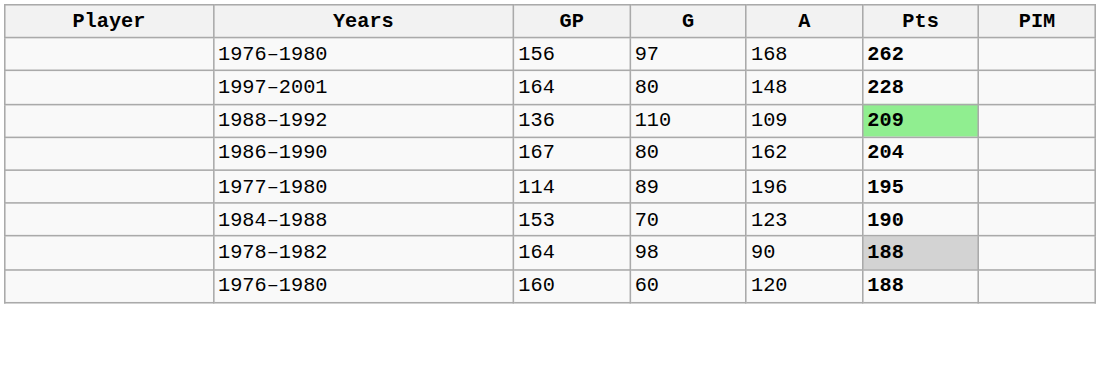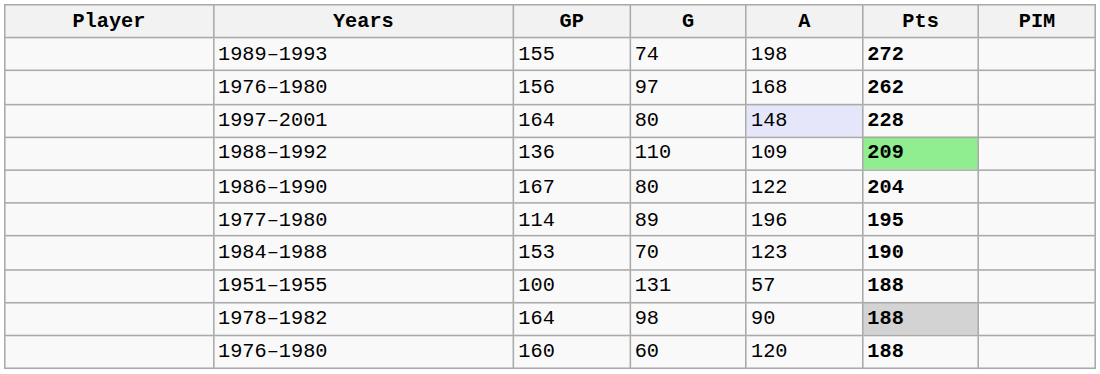+ row: (273, 54)
(769, 87) no background -> (769, 120) lavender background
(769, 154) 162 -> (769, 187) 122
+ row: (273, 286)
